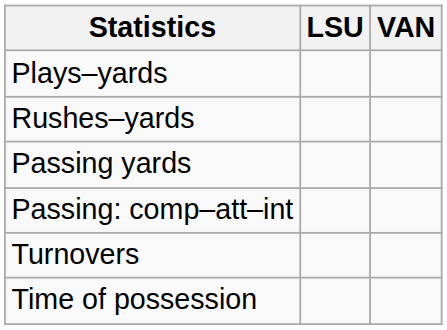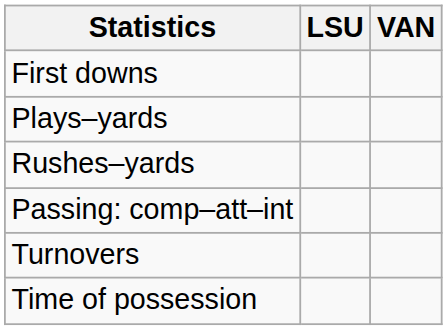+ row: (85, 73)
- row: (101, 164)
